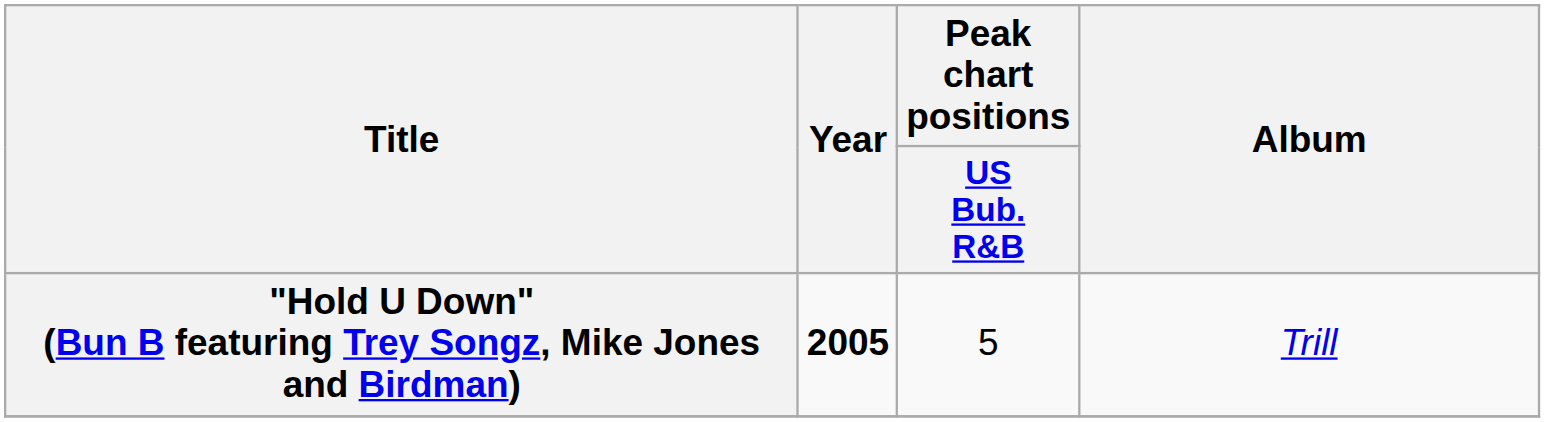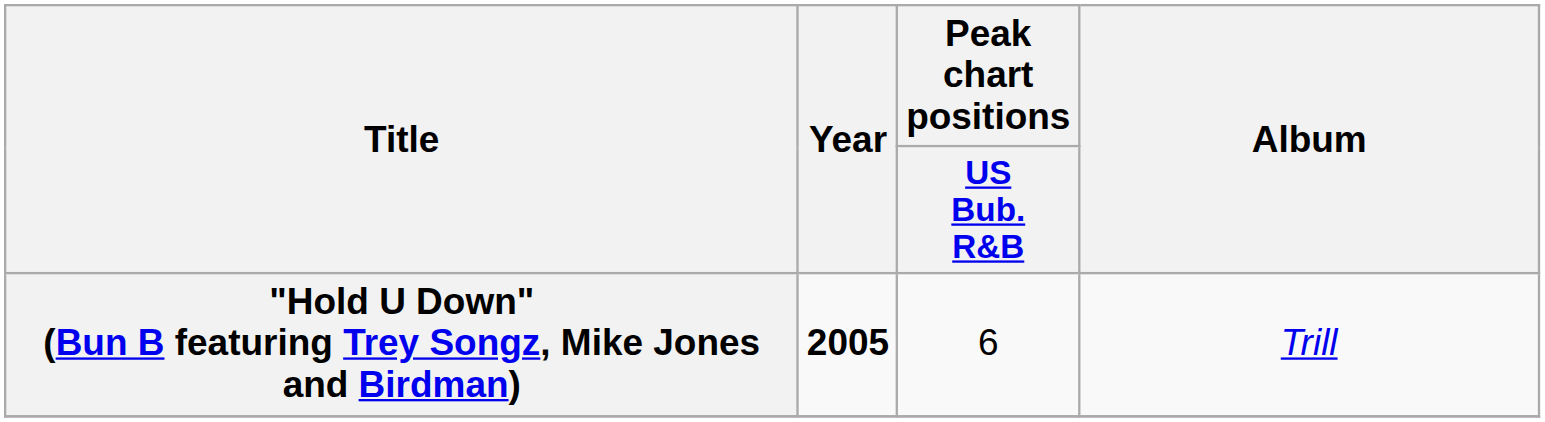(988, 343) 5 -> (988, 343) 6
